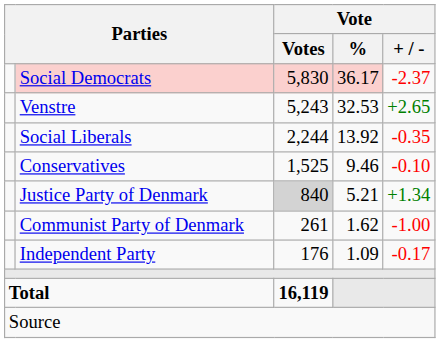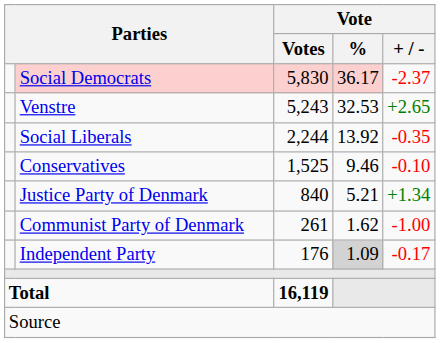(315, 195) lightgrey background -> (315, 195) no background
(363, 254) no background -> (363, 254) lightgrey background
